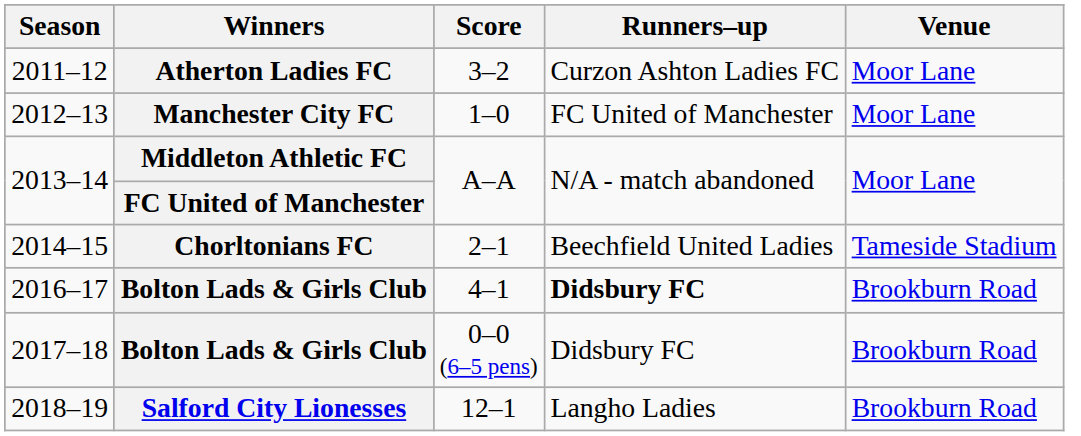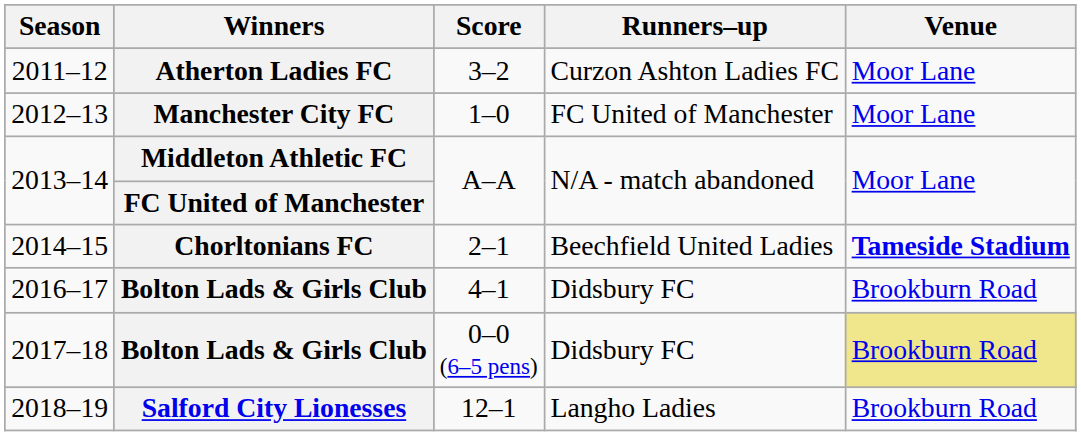(954, 245) normal -> (961, 245) bold
(628, 289) bold -> (622, 289) normal
(944, 349) no background -> (944, 349) khaki background
